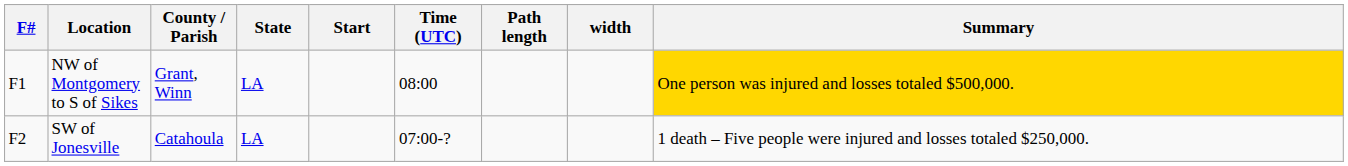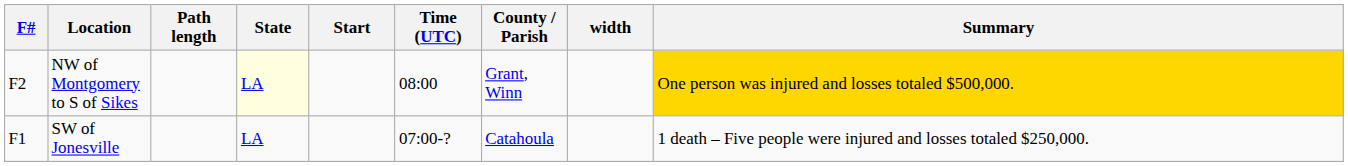columns swapped: (194, 27) <-> (524, 27)
(17, 83) F1 -> (17, 83) F2
(252, 83) no background -> (252, 83) lightyellow background
(17, 138) F2 -> (17, 138) F1
